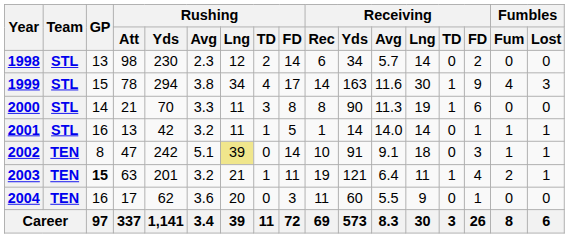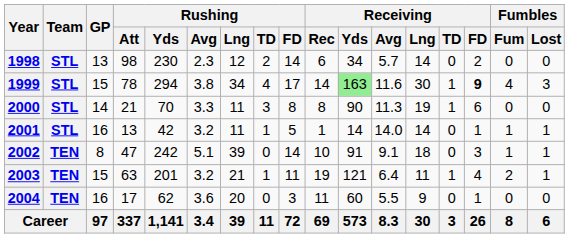(355, 84) no background -> (355, 84) lightgreen background
(478, 84) normal -> (478, 84) bold
(237, 152) khaki background -> (237, 152) no background
(100, 175) bold -> (100, 175) normal
